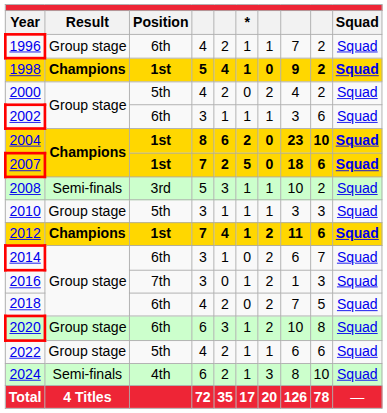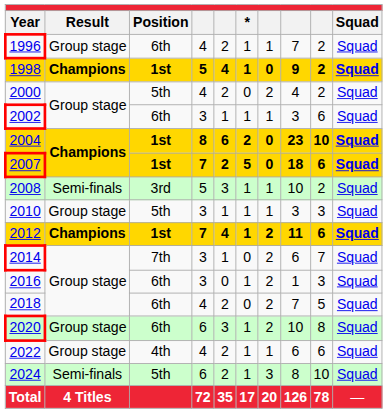(161, 257) 6th -> (161, 257) 7th
(161, 281) 7th -> (161, 281) 6th
(161, 351) 5th -> (161, 351) 4th
(161, 374) 4th -> (161, 374) 5th
